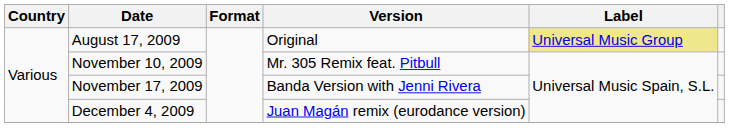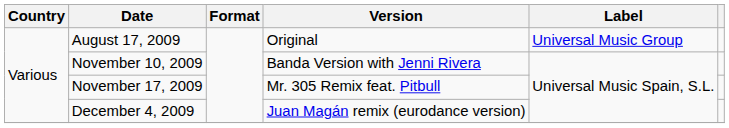(608, 39) khaki background -> (608, 39) no background
(353, 63) Mr. 305 Remix feat. Pitbull -> (374, 63) Banda Version with Jenni Rivera
(374, 87) Banda Version with Jenni Rivera -> (353, 87) Mr. 305 Remix feat. Pitbull
